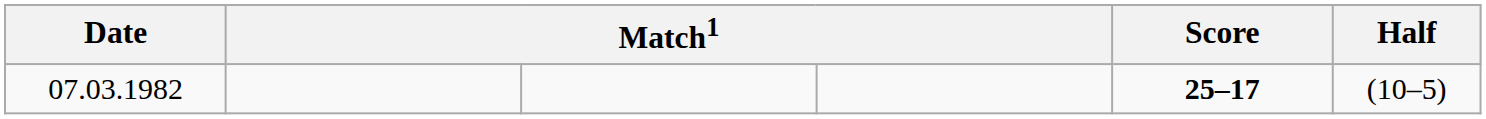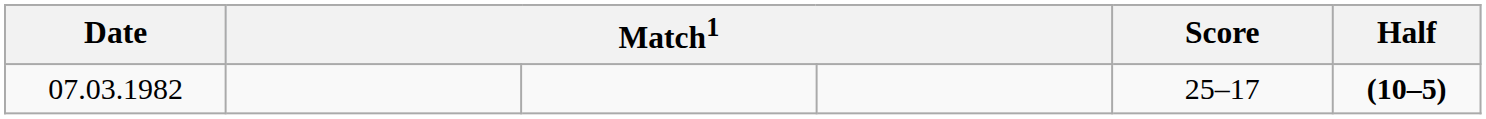(1222, 87) bold -> (1222, 87) normal
(1407, 87) normal -> (1407, 87) bold
